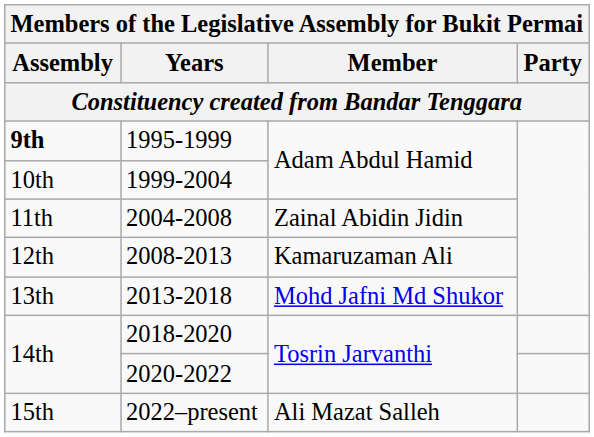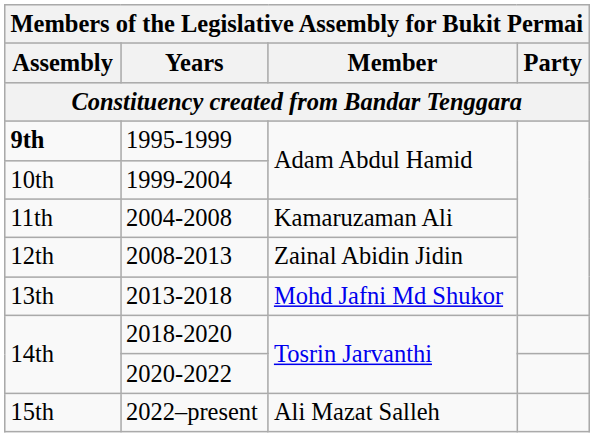(368, 218) Zainal Abidin Jidin -> (363, 218) Kamaruzaman Ali
(363, 256) Kamaruzaman Ali -> (368, 256) Zainal Abidin Jidin
